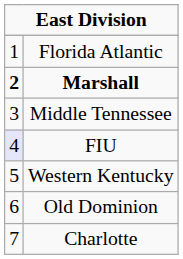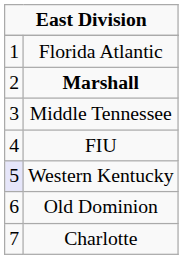(14, 82) bold -> (14, 82) normal
(14, 144) lavender background -> (14, 144) no background
(14, 176) no background -> (14, 176) lavender background
